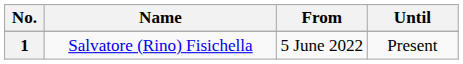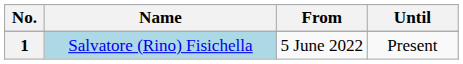(160, 45) no background -> (160, 45) lightblue background
